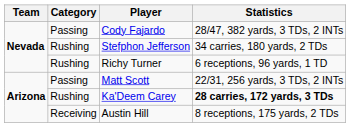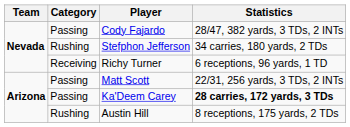(70, 63) Rushing -> (74, 63) Receiving
(70, 97) Rushing -> (69, 97) Passing
(74, 113) Receiving -> (70, 113) Rushing
